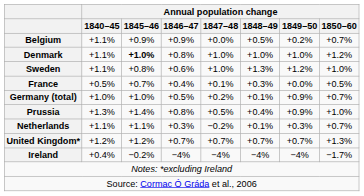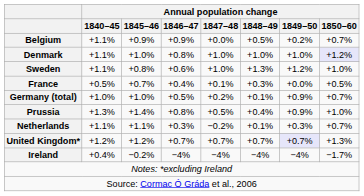(141, 55) bold -> (141, 55) normal
(339, 55) no background -> (339, 55) lavender background
(300, 141) no background -> (300, 141) lavender background
